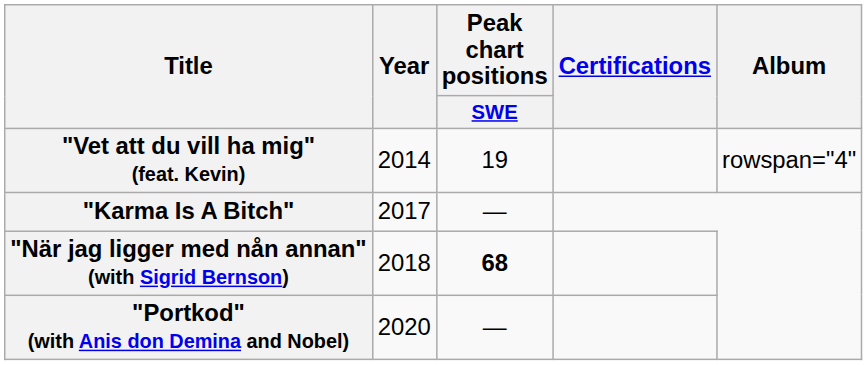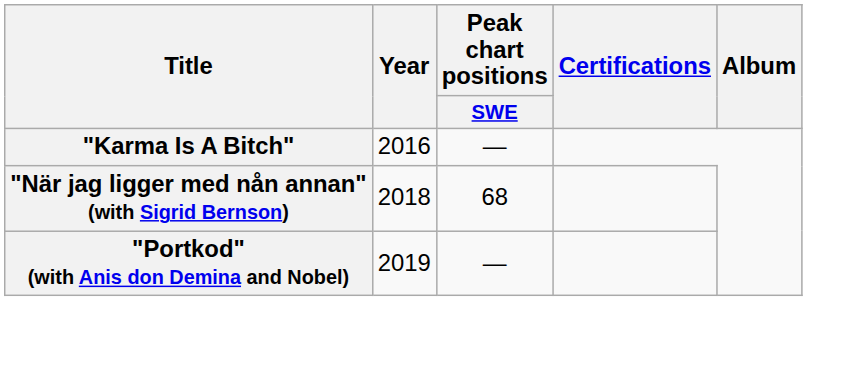- row: (188, 160)
(404, 211) 2017 -> (404, 146) 2016
(495, 262) bold -> (495, 198) normal
(404, 327) 2020 -> (404, 262) 2019
